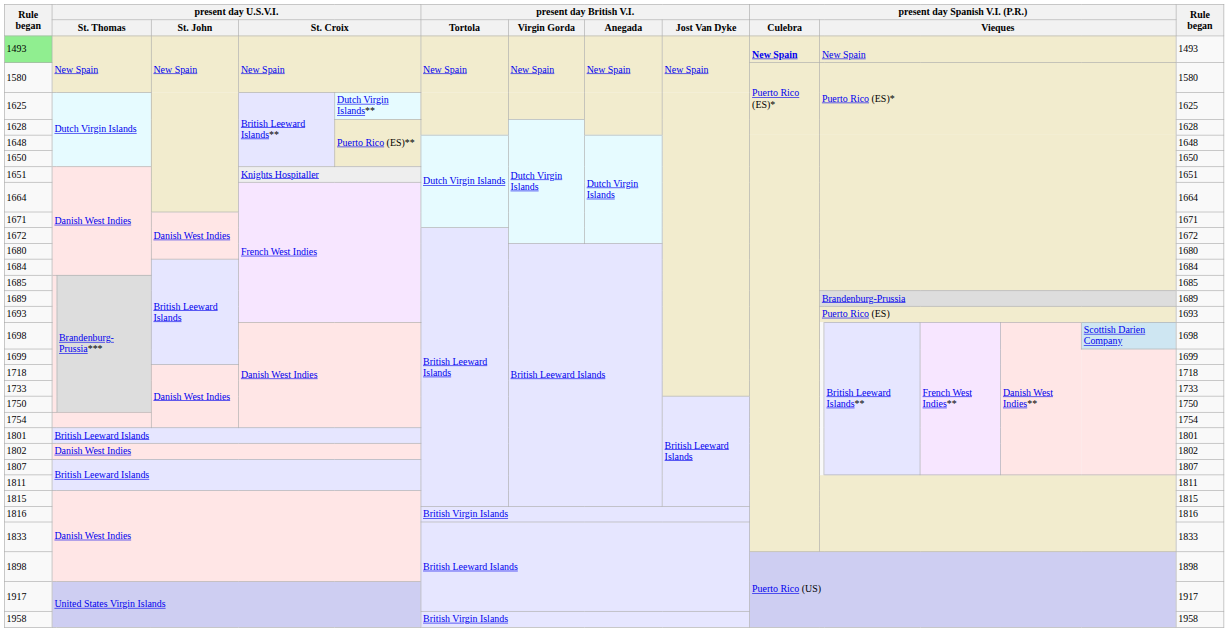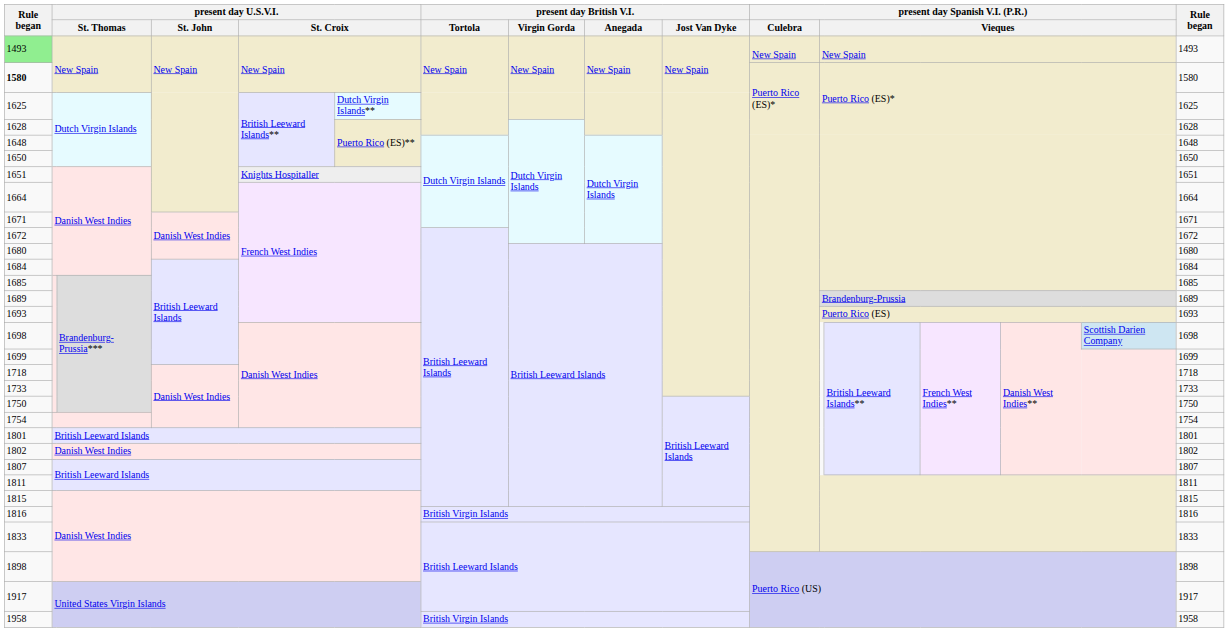(775, 54) bold -> (774, 54) normal
(17, 77) normal -> (17, 77) bold
